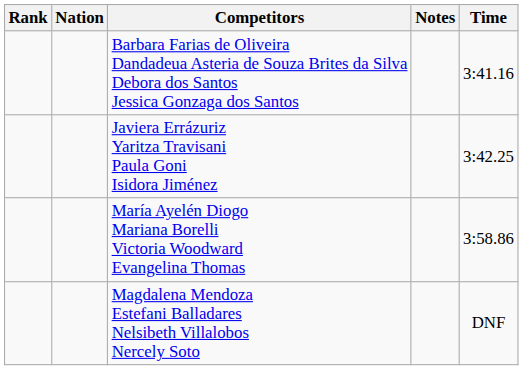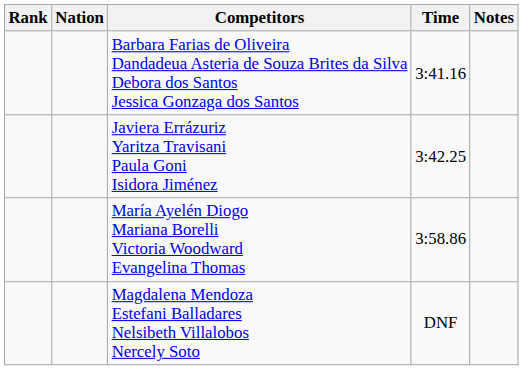columns swapped: (489, 17) <-> (435, 17)
